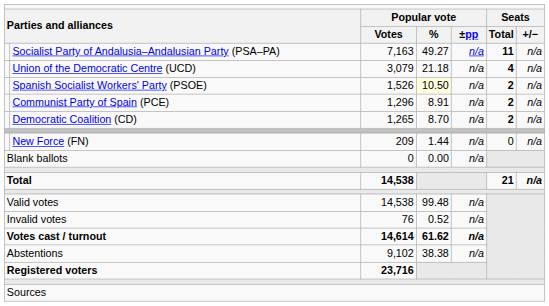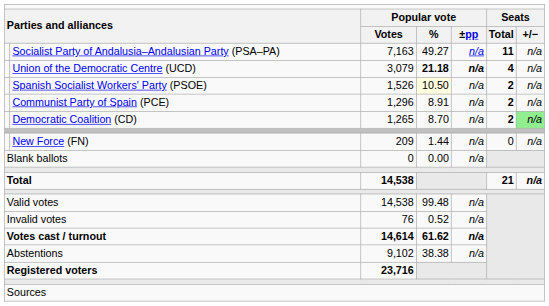(435, 68) normal -> (435, 68) bold
(476, 68) normal -> (476, 68) bold
(535, 119) no background -> (535, 119) lightgreen background
